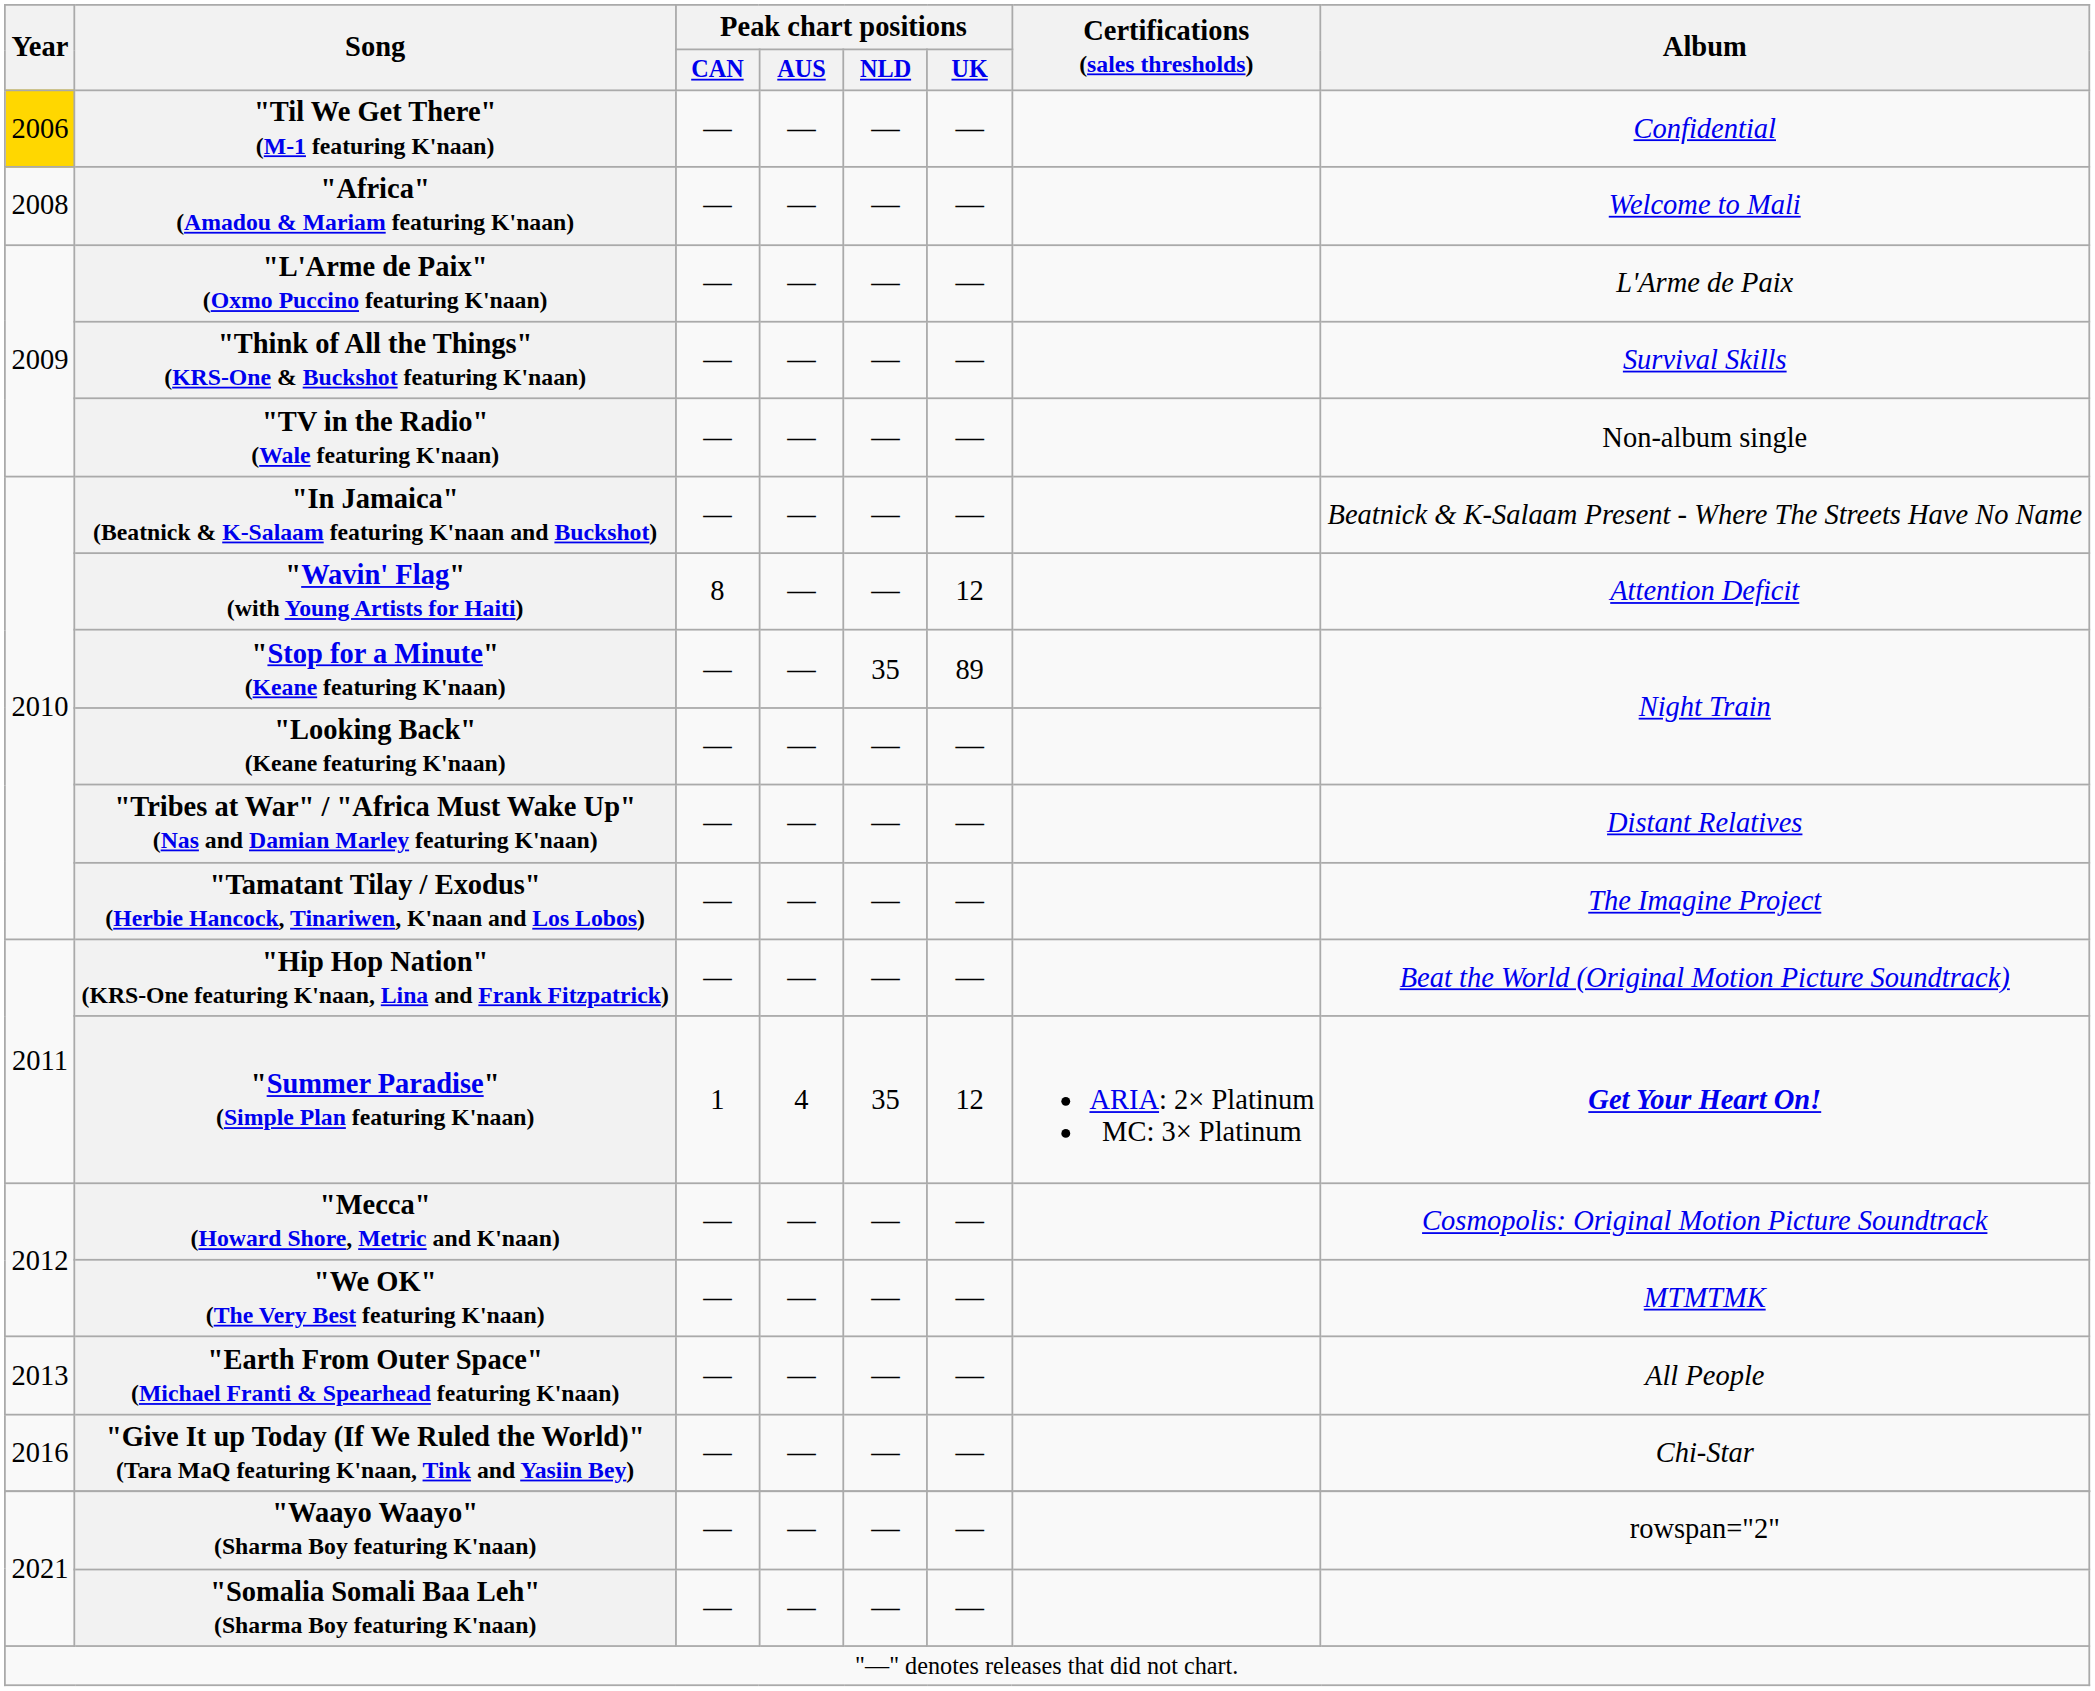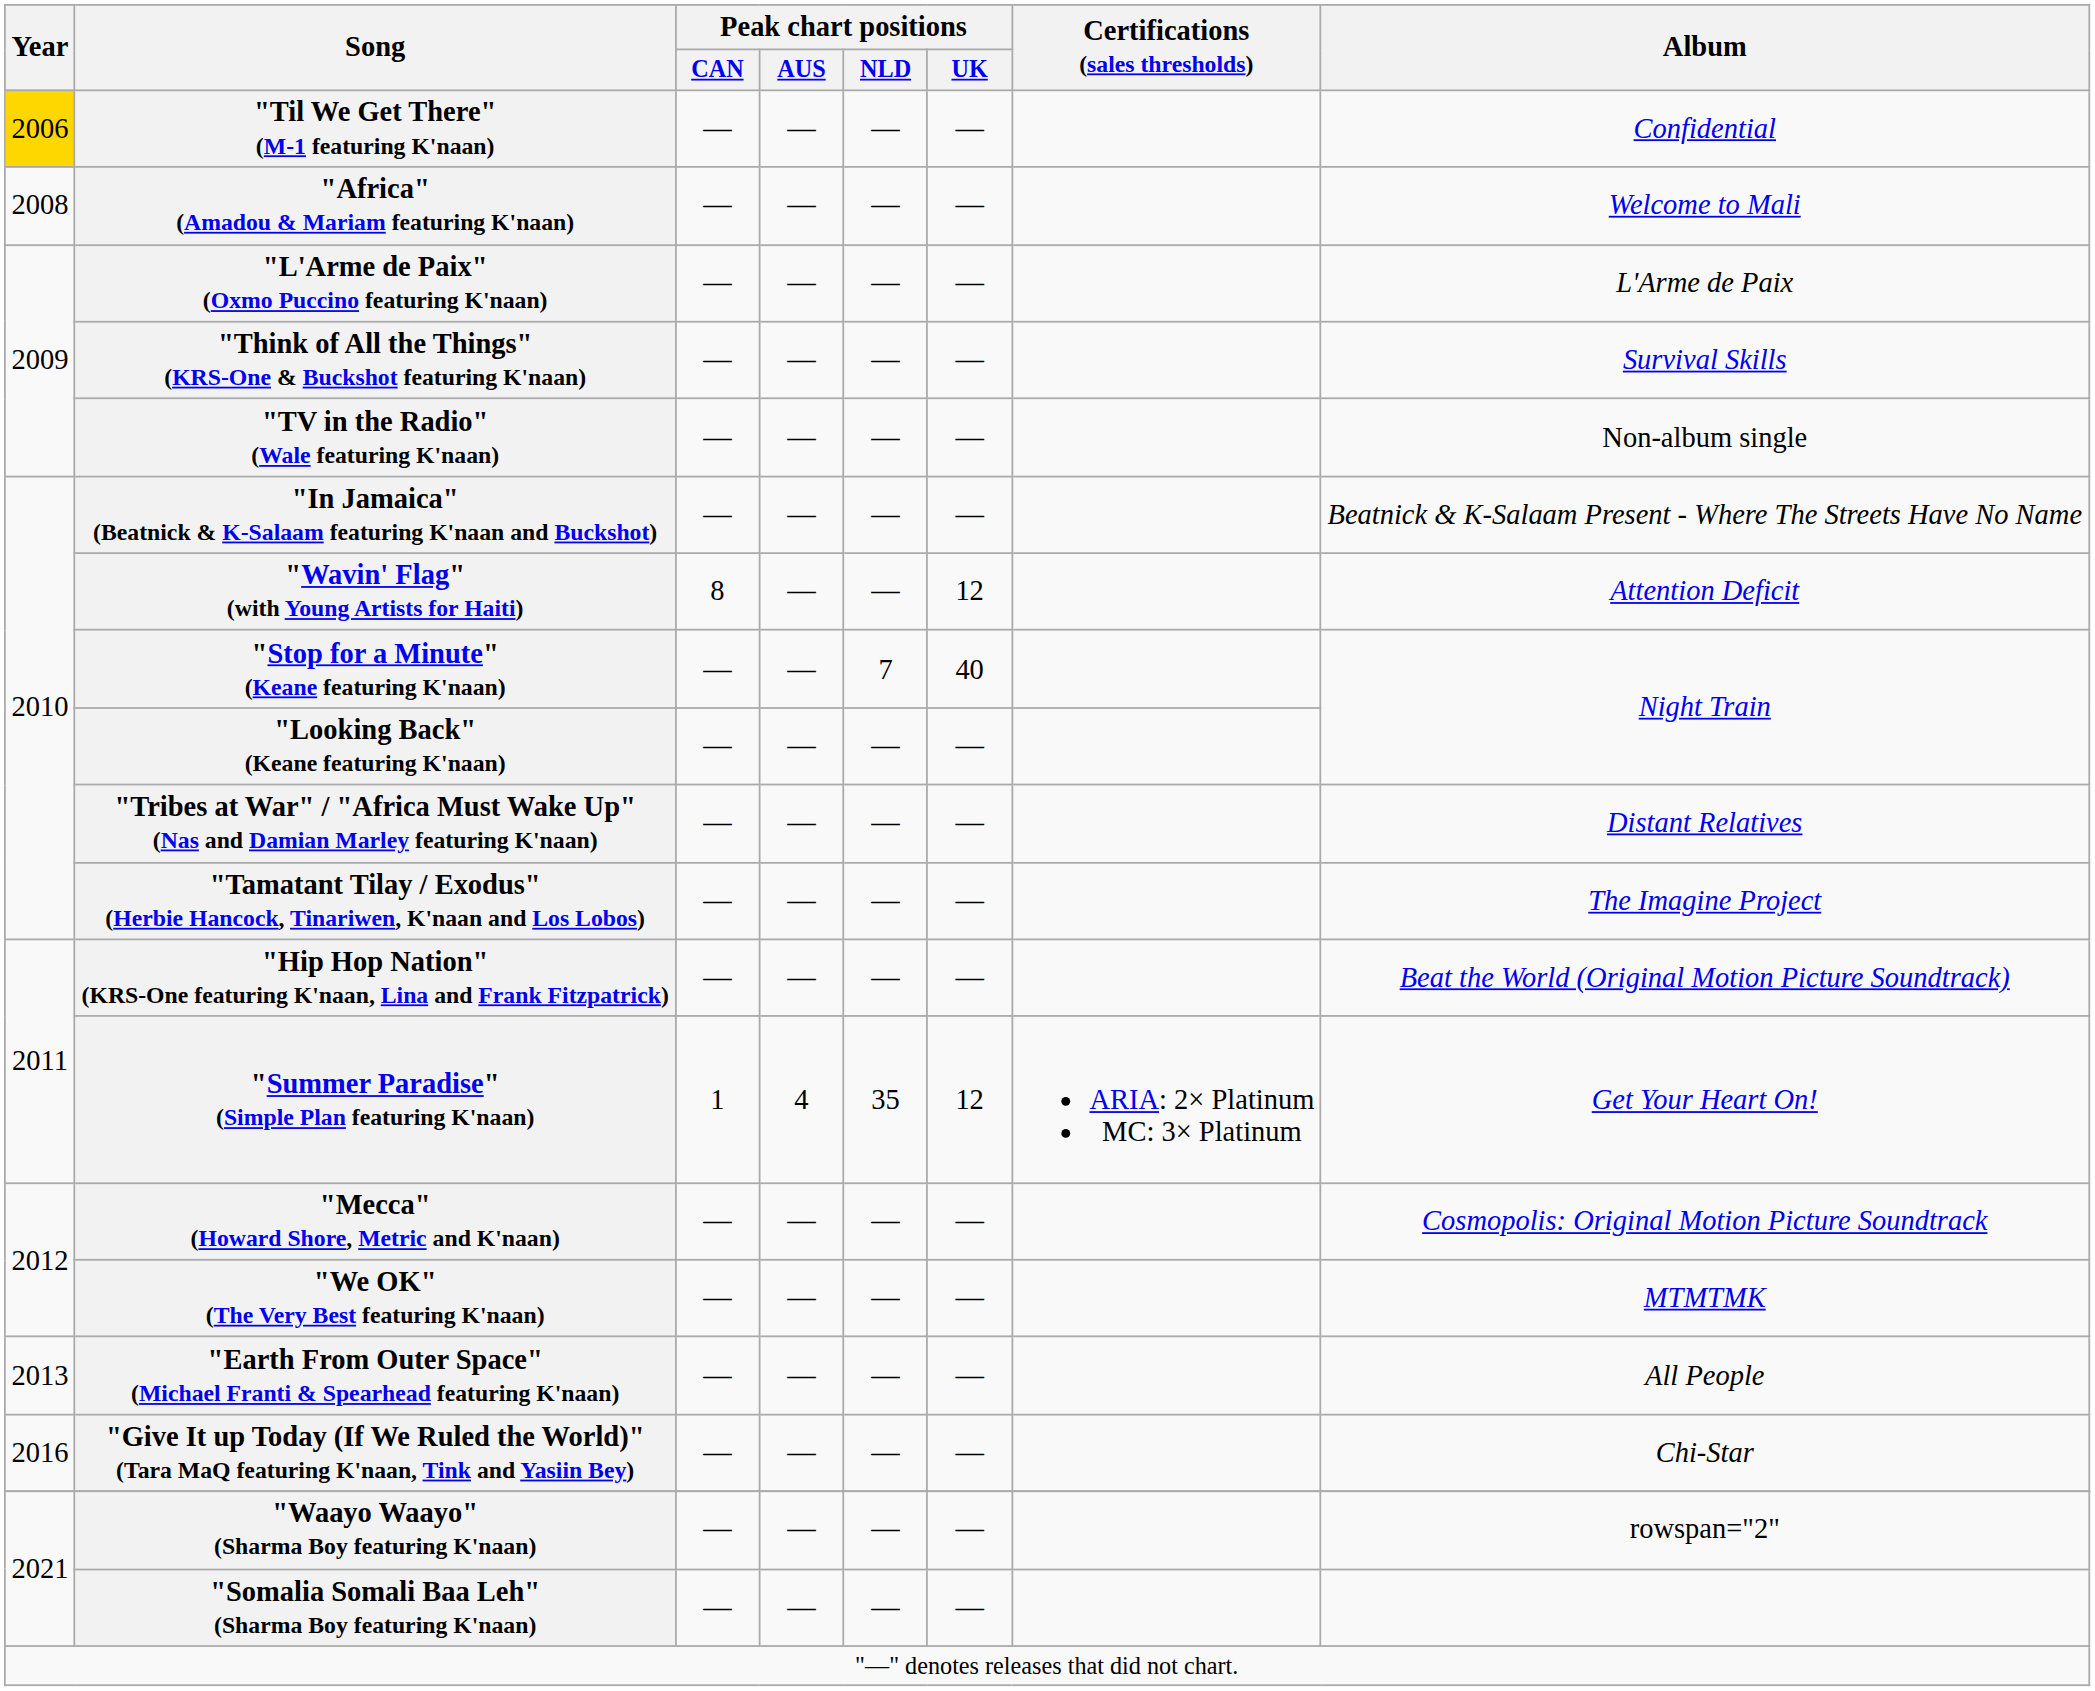(886, 668) 35 -> (886, 668) 7
(970, 668) 89 -> (970, 668) 40
(1705, 1099) bold -> (1705, 1099) normal
